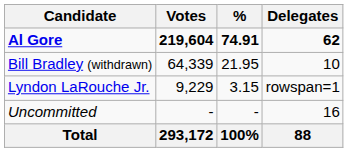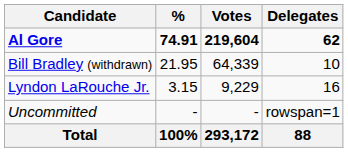columns swapped: (186, 16) <-> (240, 16)
(303, 87) rowspan=1 -> (331, 87) 16
(331, 111) 16 -> (303, 111) rowspan=1
